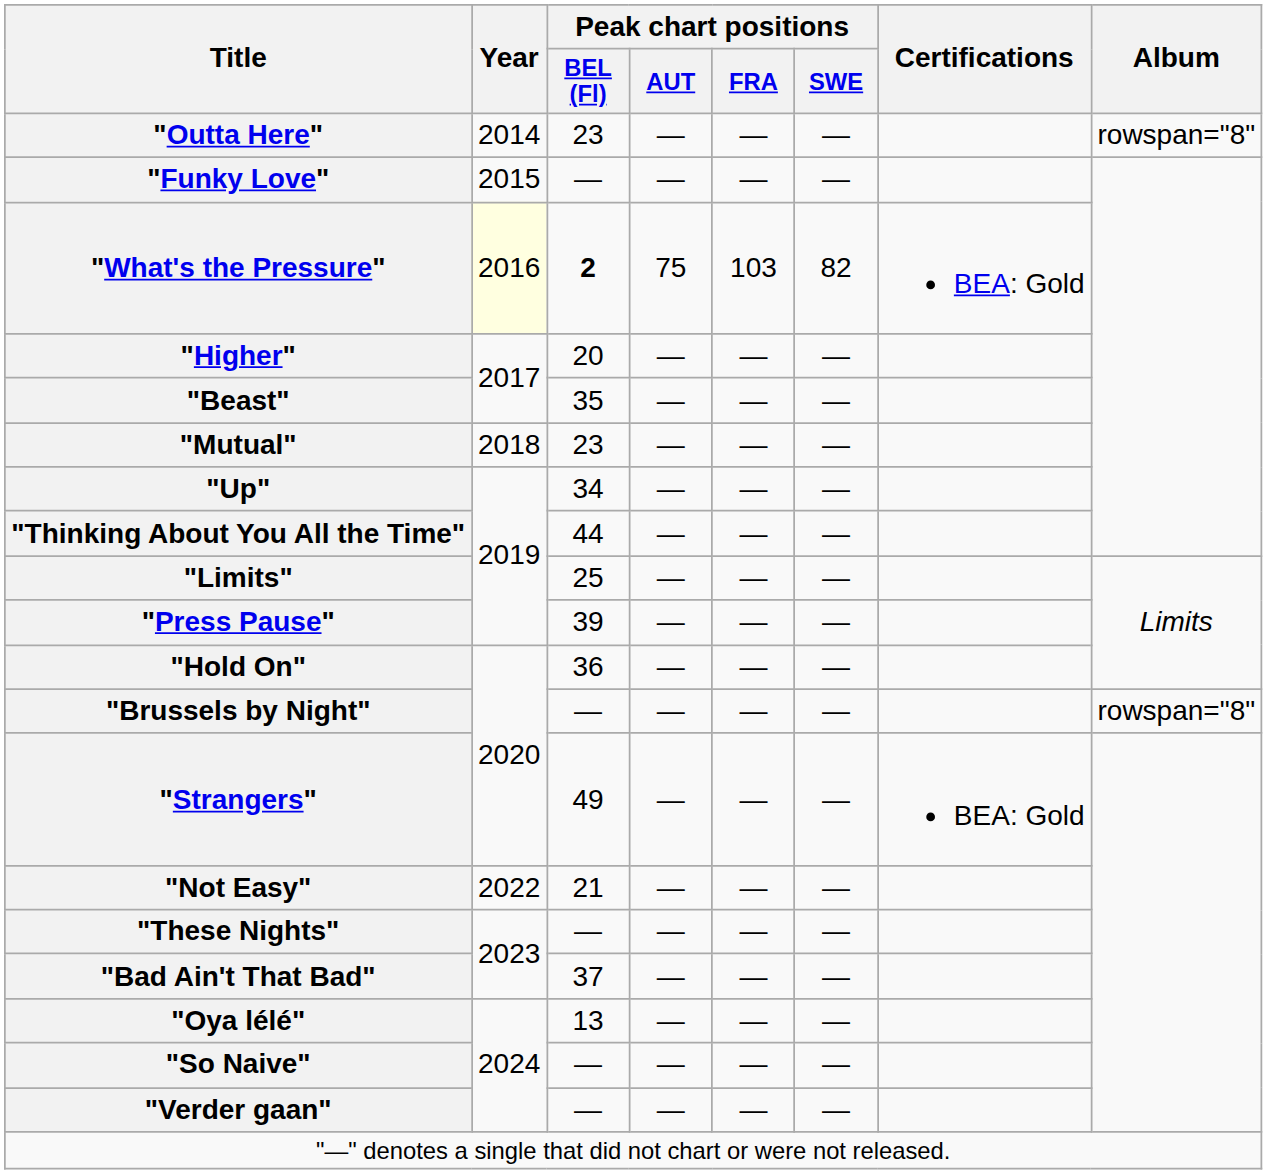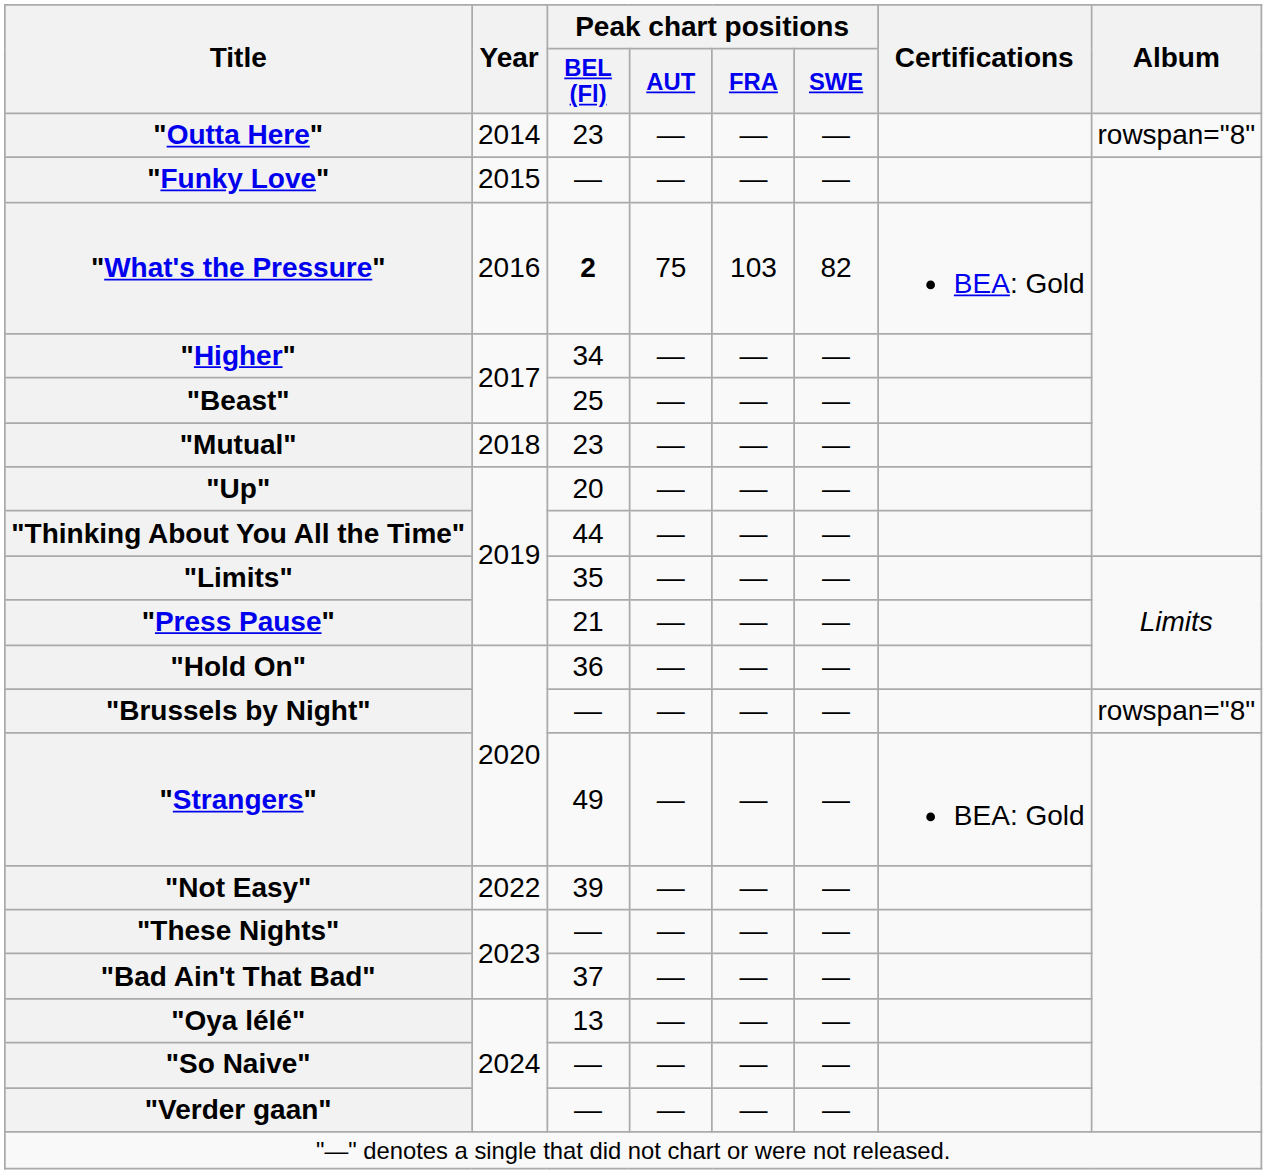(509, 267) lightyellow background -> (509, 267) no background
(588, 355) 20 -> (588, 355) 34
(588, 400) 35 -> (588, 400) 25
(588, 488) 34 -> (588, 488) 20
(588, 577) 25 -> (588, 577) 35
(588, 622) 39 -> (588, 622) 21
(588, 887) 21 -> (588, 887) 39
